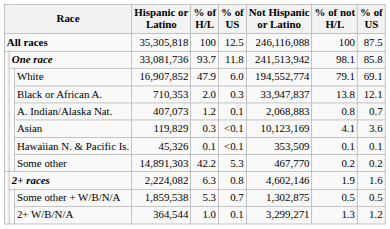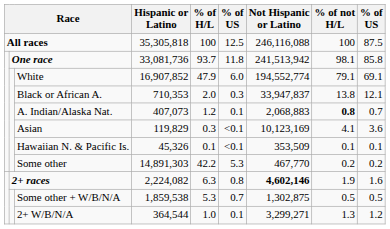(348, 111) normal -> (348, 111) bold
(288, 180) normal -> (288, 180) bold
